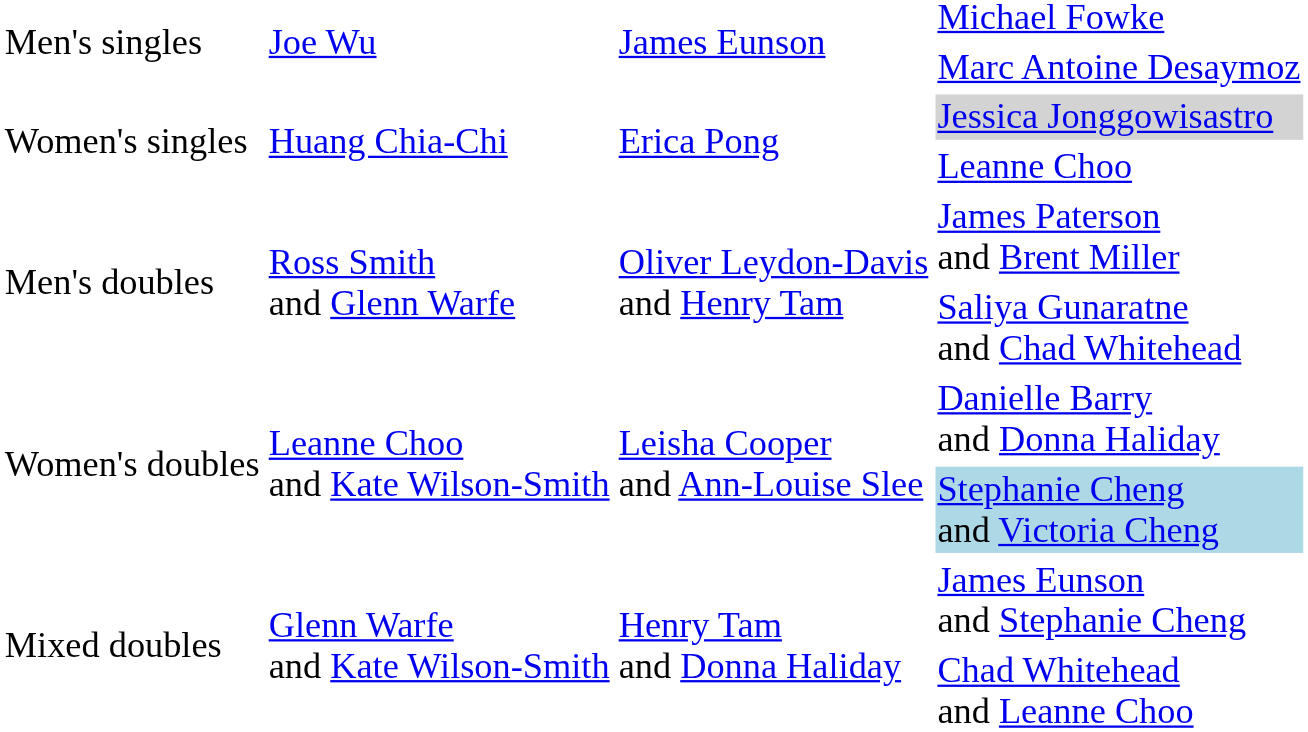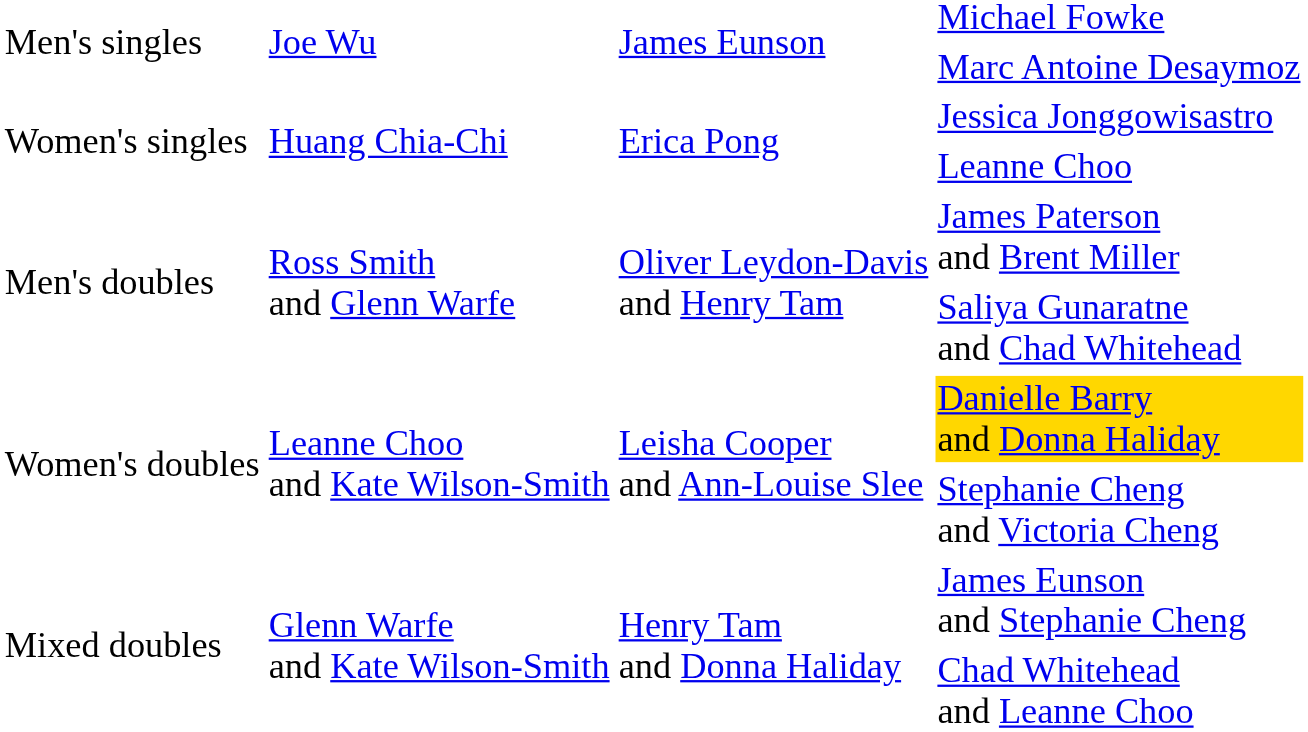(1105, 116) lightgrey background -> (1105, 116) no background
(1079, 418) no background -> (1079, 418) gold background
(1078, 509) lightblue background -> (1078, 509) no background
